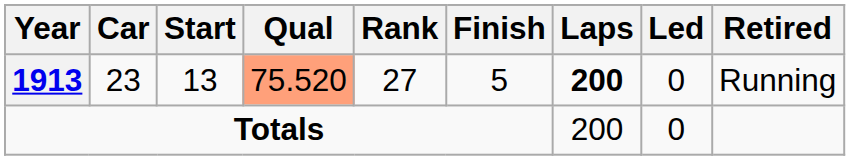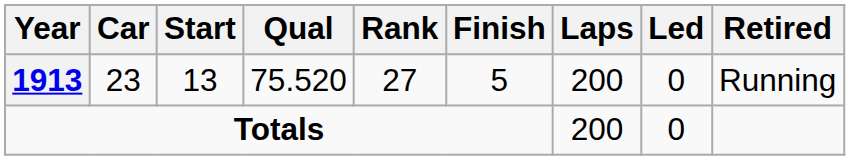(299, 79) lightsalmon background -> (299, 79) no background
(597, 79) bold -> (597, 79) normal
